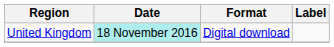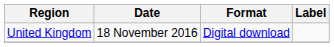(147, 32) paleturquoise background -> (147, 32) no background
